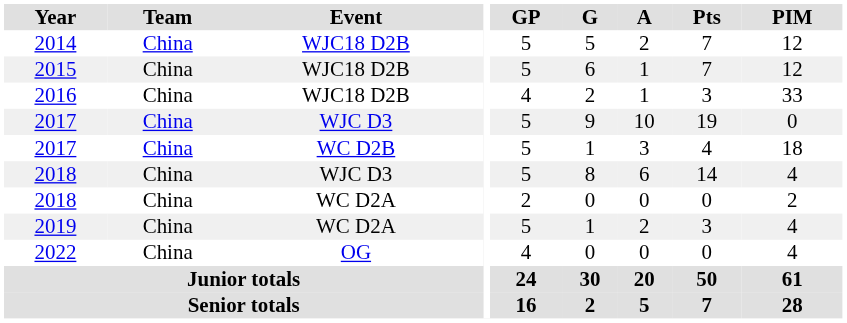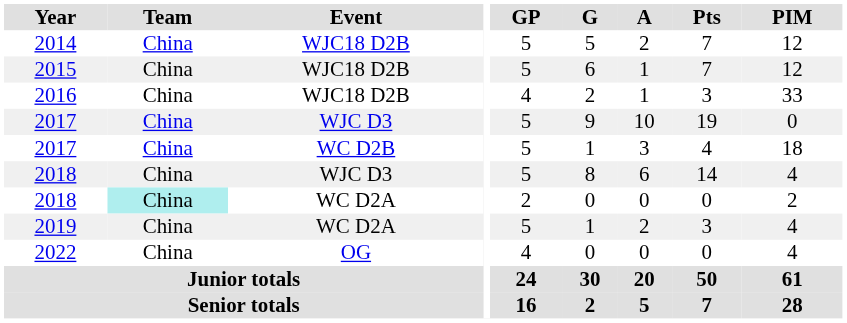(168, 200) no background -> (168, 200) paleturquoise background
